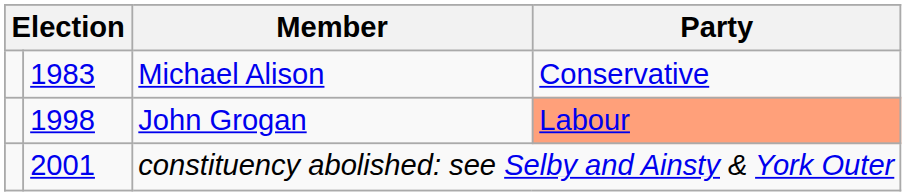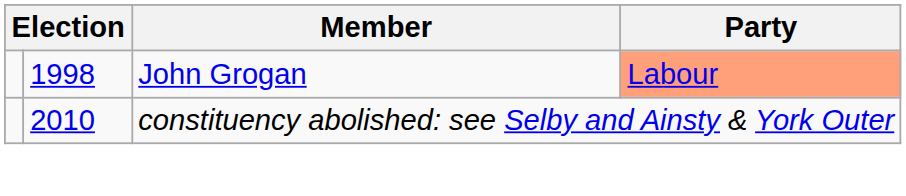- row: (231, 73)
(63, 166) 2001 -> (63, 119) 2010
